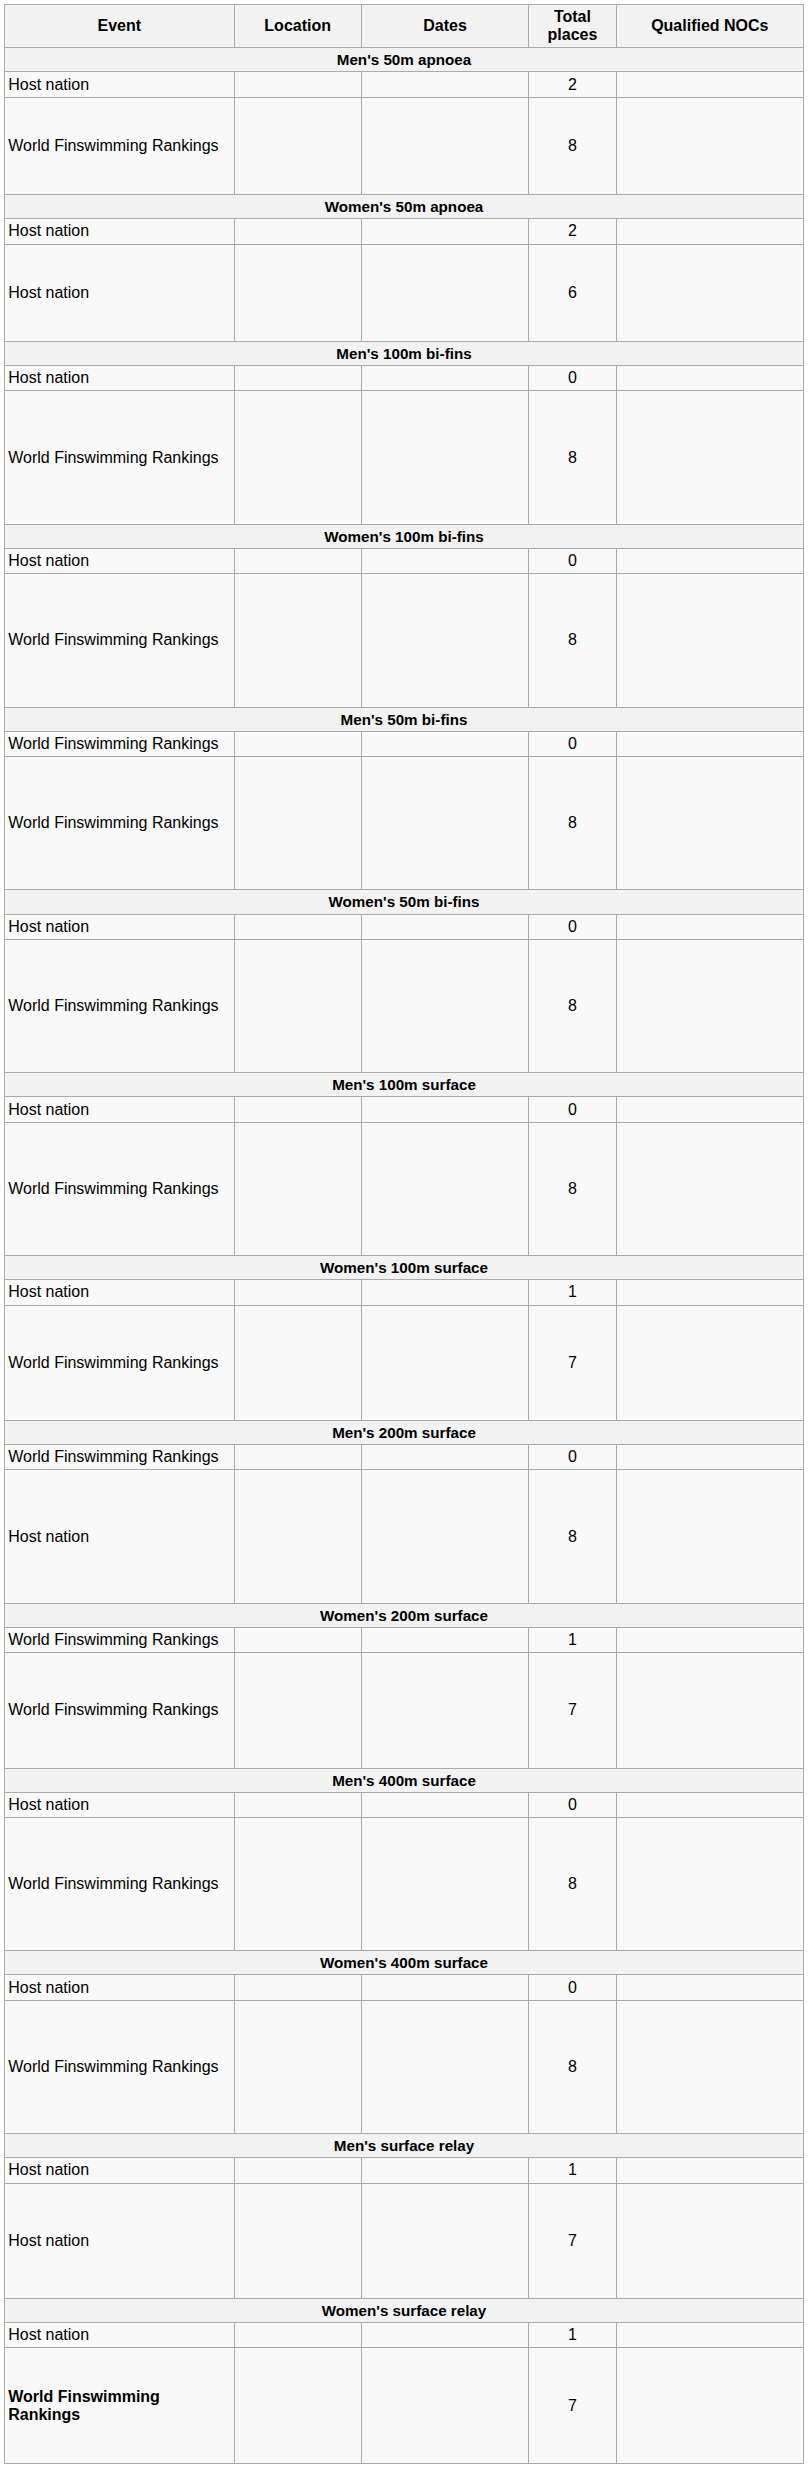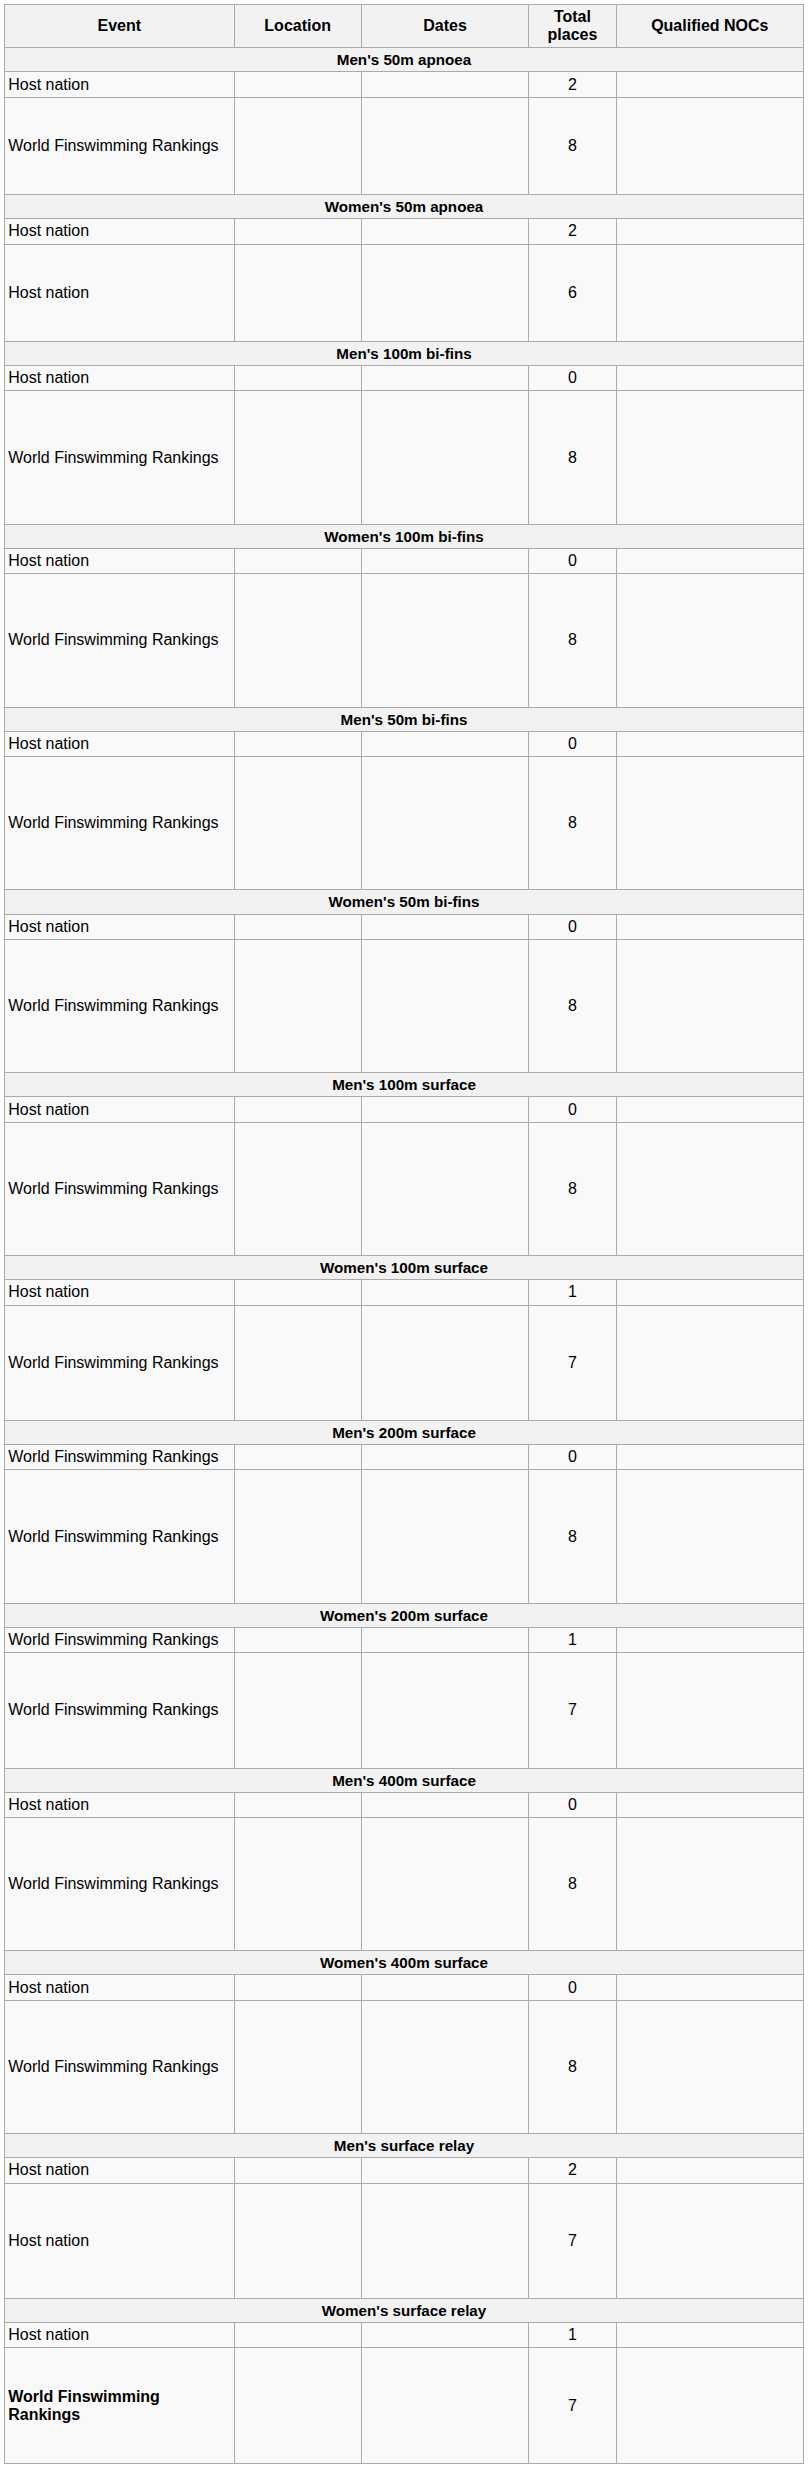(113, 743) World Finswimming Rankings -> (49, 743) Host nation
(49, 1536) Host nation -> (113, 1536) World Finswimming Rankings
(572, 2170) 1 -> (572, 2170) 2
